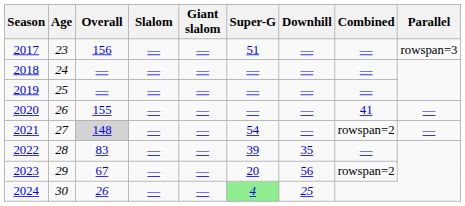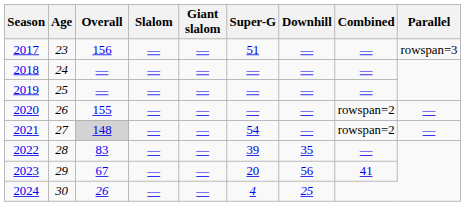(366, 110) 41 -> (366, 110) rowspan=2
(366, 171) rowspan=2 -> (366, 171) 41
(253, 191) lightgreen background -> (253, 191) no background
